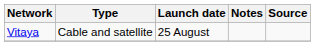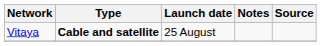(105, 31) normal -> (108, 31) bold
